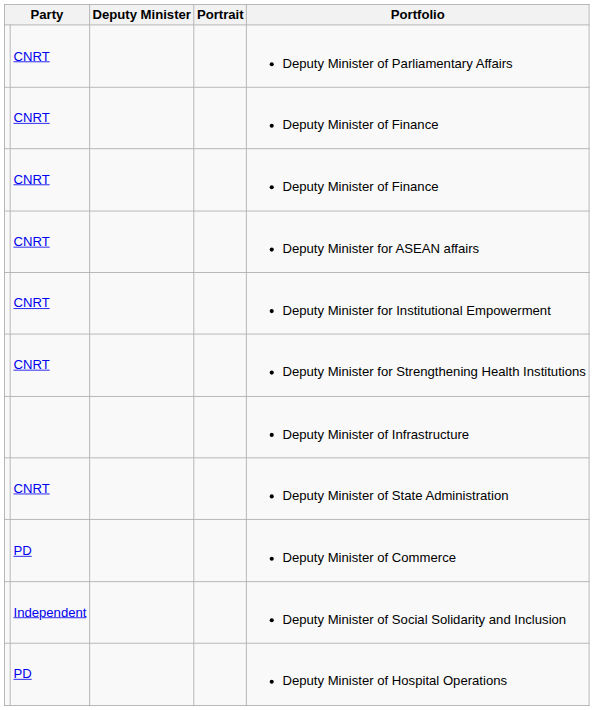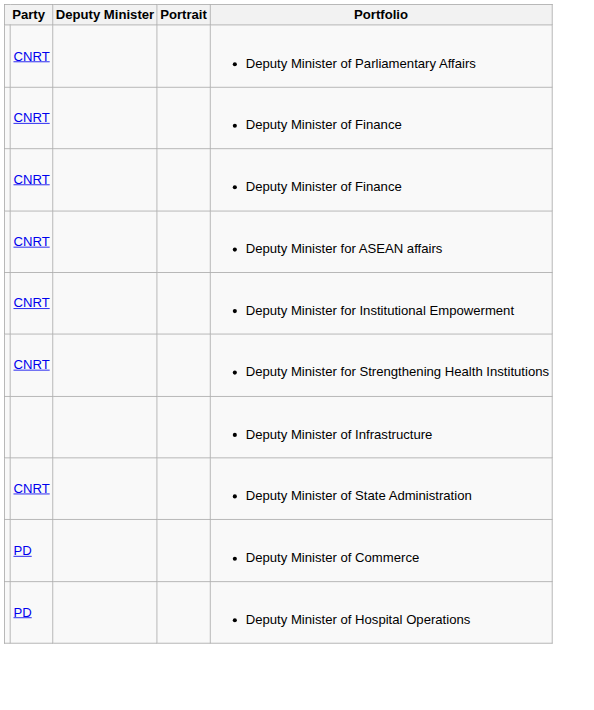- row: (7, 612)
